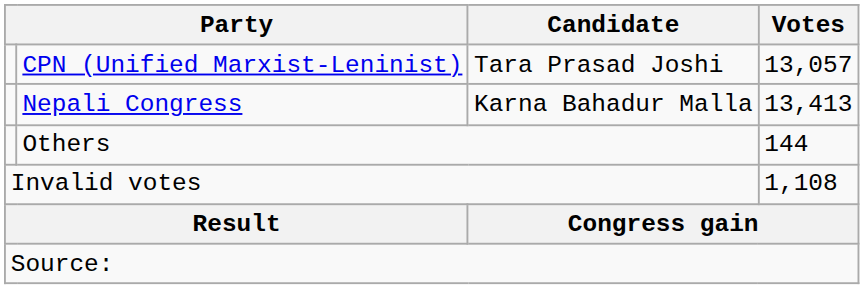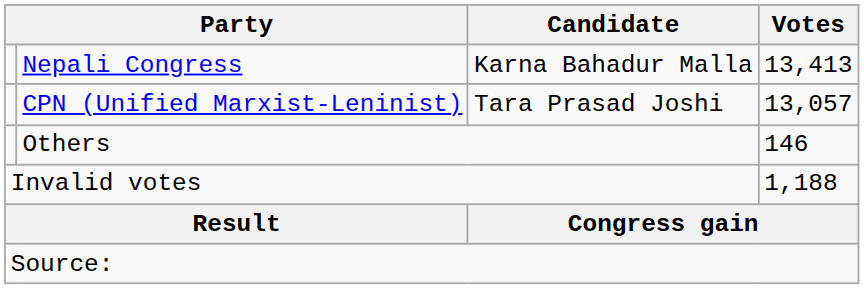rows swapped: (132, 105) <-> (242, 65)
(786, 144) 144 -> (786, 144) 146
(801, 184) 1,108 -> (801, 184) 1,188
